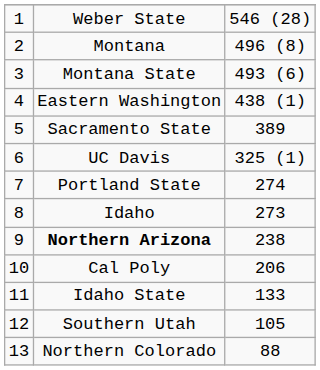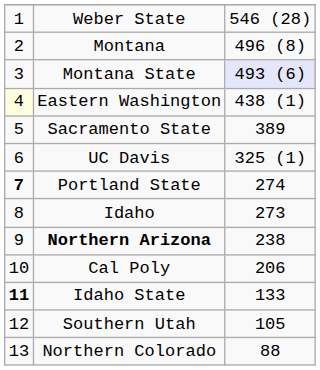(270, 74) no background -> (270, 74) lavender background
(19, 102) no background -> (19, 102) lightyellow background
(19, 185) normal -> (19, 185) bold
(19, 296) normal -> (19, 296) bold
